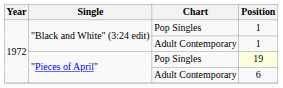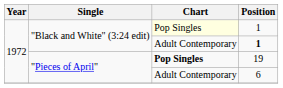(178, 28) no background -> (178, 28) lightyellow background
(258, 43) normal -> (258, 43) bold
(178, 59) normal -> (179, 59) bold
(258, 59) lightyellow background -> (258, 59) no background
